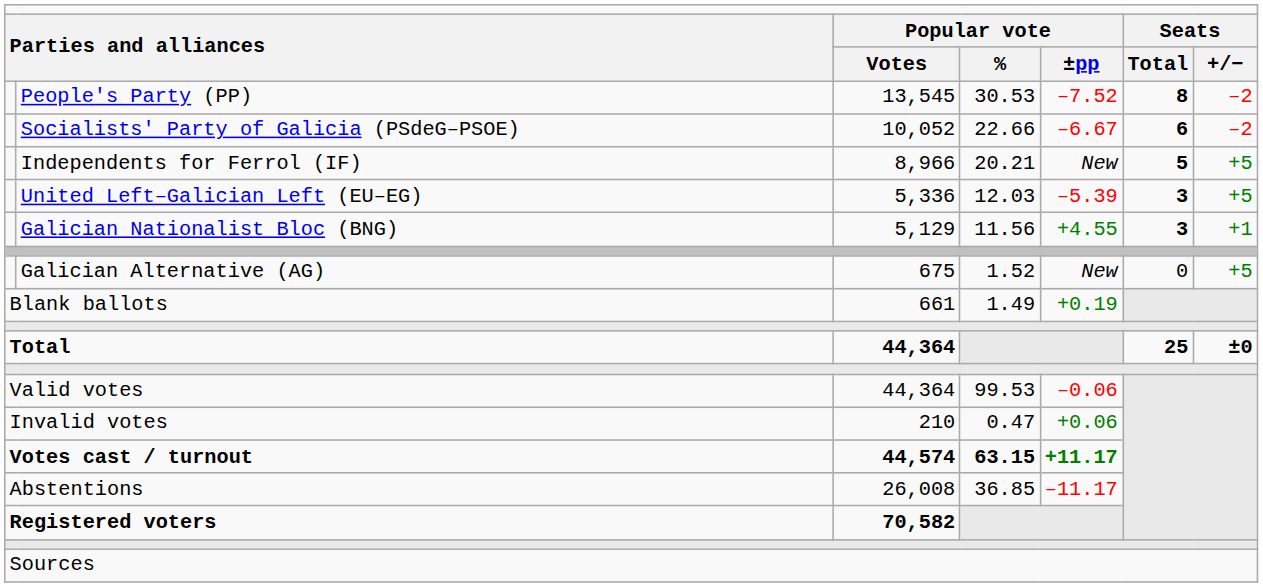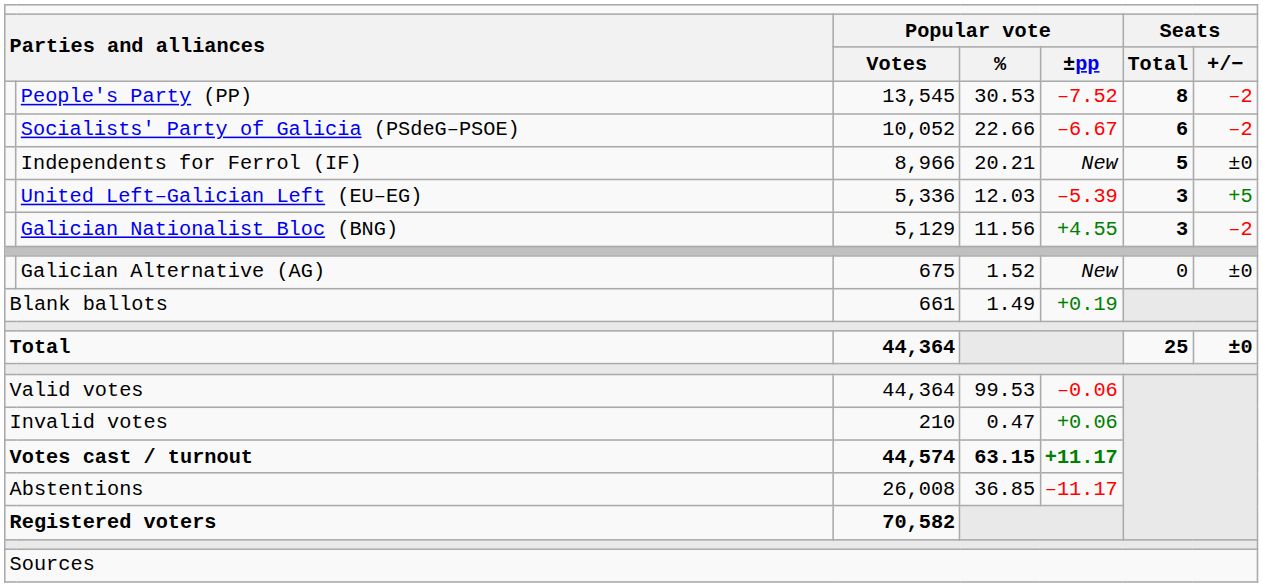(1240, 163) +5 -> (1240, 163) ±0
(1240, 229) +1 -> (1240, 229) –2
(1240, 272) +5 -> (1240, 272) ±0
